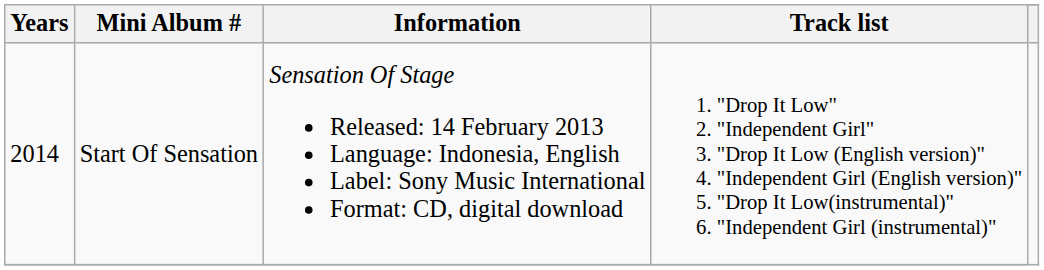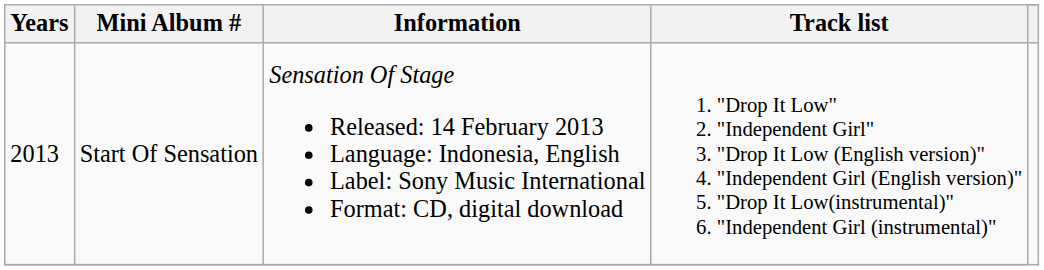(35, 153) 2014 -> (35, 153) 2013
